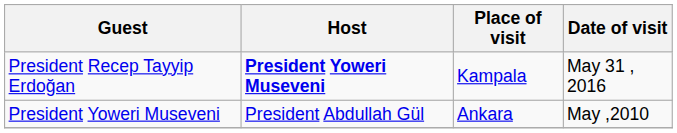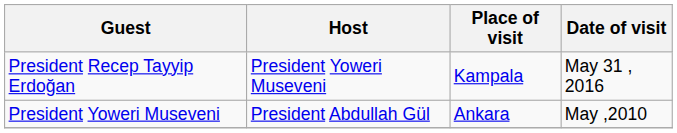(316, 76) bold -> (316, 76) normal
